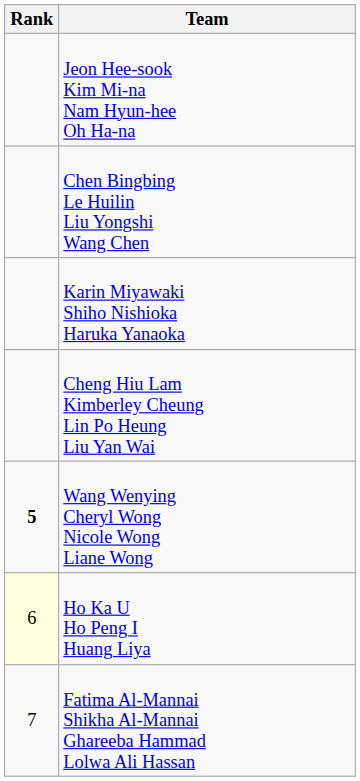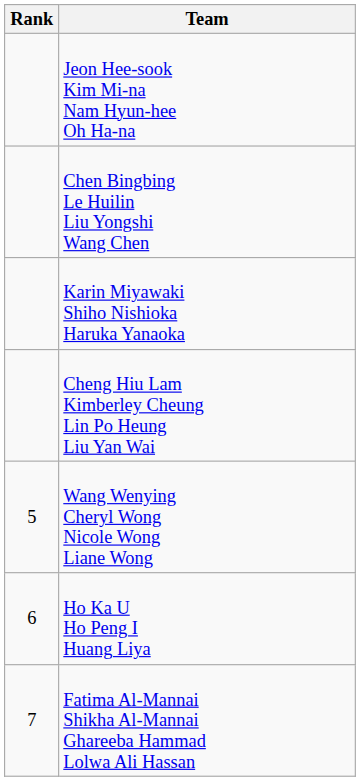(32, 516) bold -> (32, 516) normal
(32, 618) lightyellow background -> (32, 618) no background
